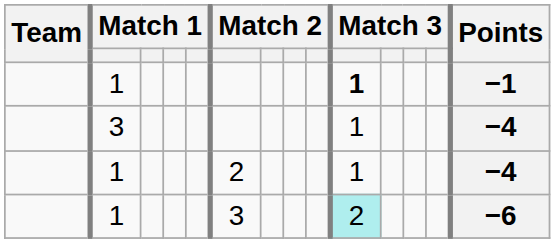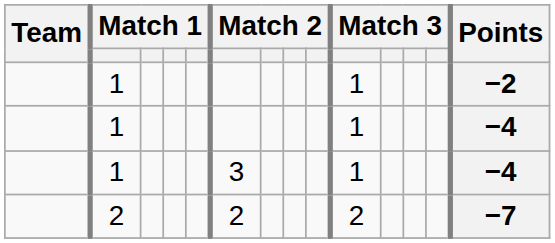(357, 83) bold -> (357, 83) normal
(501, 83) −1 -> (501, 83) −2
(117, 127) 3 -> (117, 127) 1
(237, 171) 2 -> (237, 171) 3
(117, 216) 1 -> (117, 216) 2
(237, 216) 3 -> (237, 216) 2
(357, 216) paleturquoise background -> (357, 216) no background
(501, 216) −6 -> (501, 216) −7
